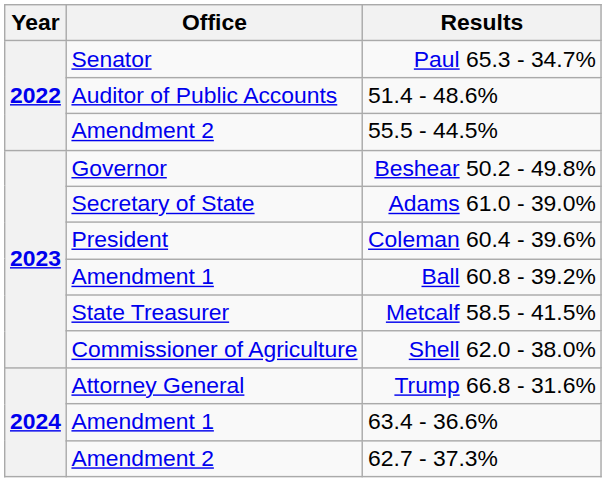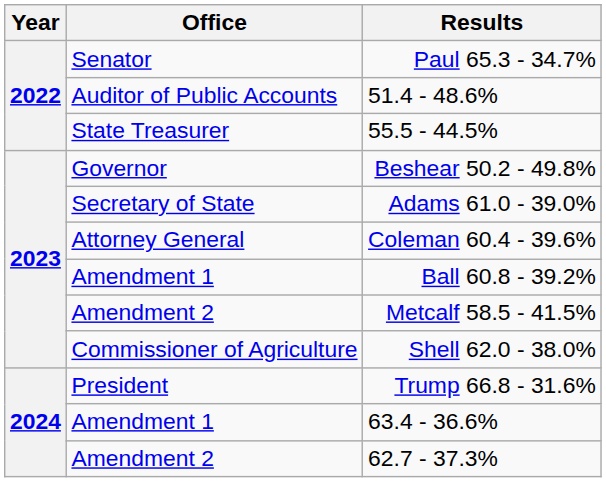(143, 131) Amendment 2 -> (150, 131) State Treasurer
(120, 240) President -> (158, 240) Attorney General
(150, 312) State Treasurer -> (143, 312) Amendment 2
(158, 385) Attorney General -> (120, 385) President
